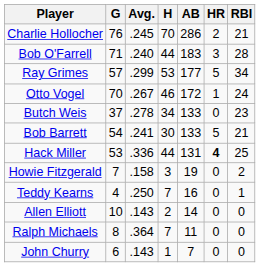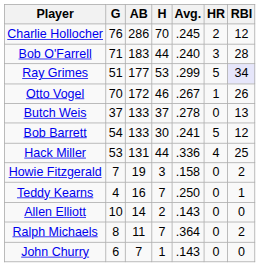columns swapped: (191, 14) <-> (142, 14)
(241, 34) 21 -> (241, 34) 12
(116, 73) 57 -> (116, 73) 51
(241, 73) no background -> (241, 73) lavender background
(241, 93) 24 -> (241, 93) 26
(168, 113) 34 -> (162, 113) 37
(241, 113) 23 -> (241, 113) 13
(241, 133) 21 -> (241, 133) 12
(216, 152) bold -> (216, 152) normal
(241, 232) 0 -> (241, 232) 2
